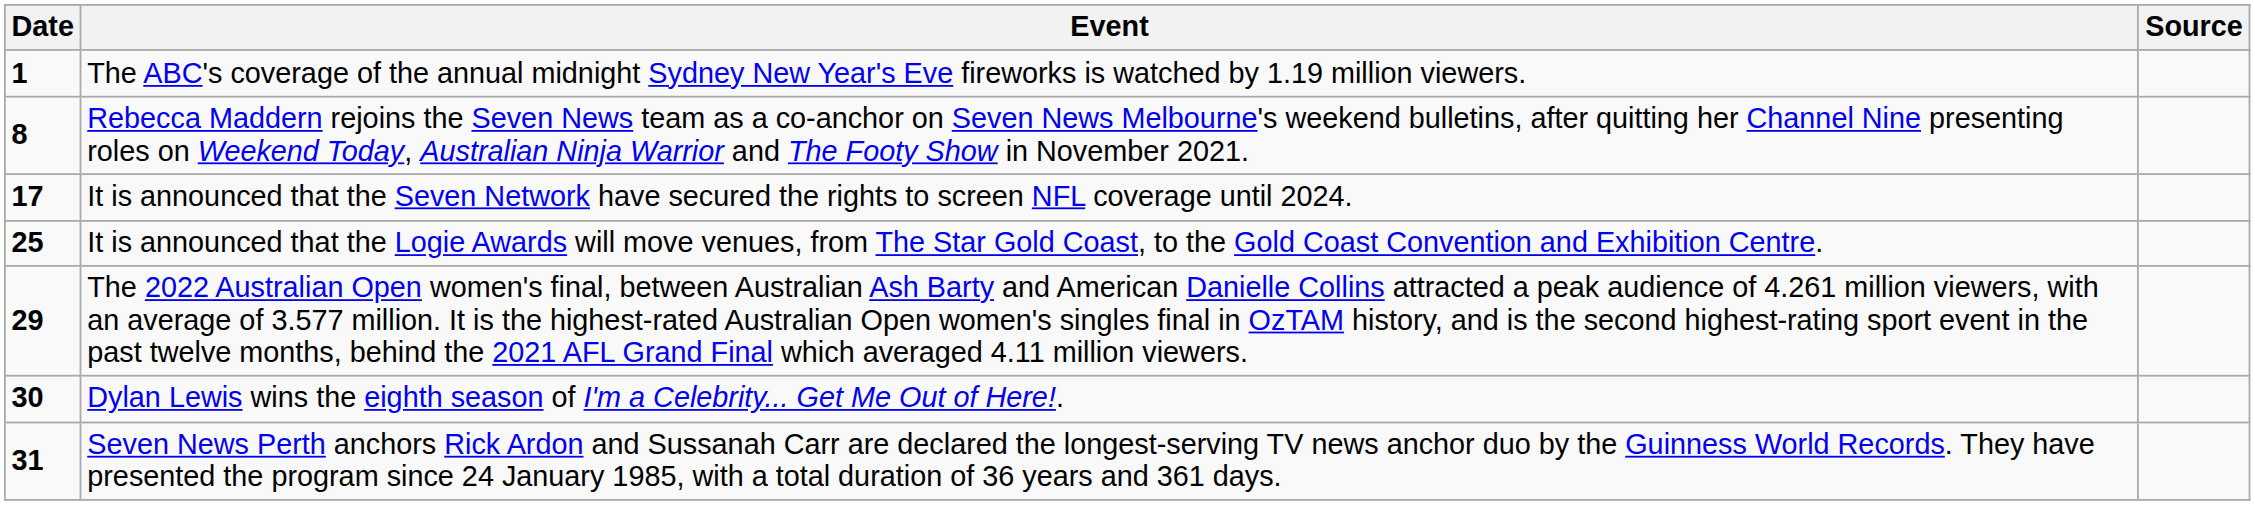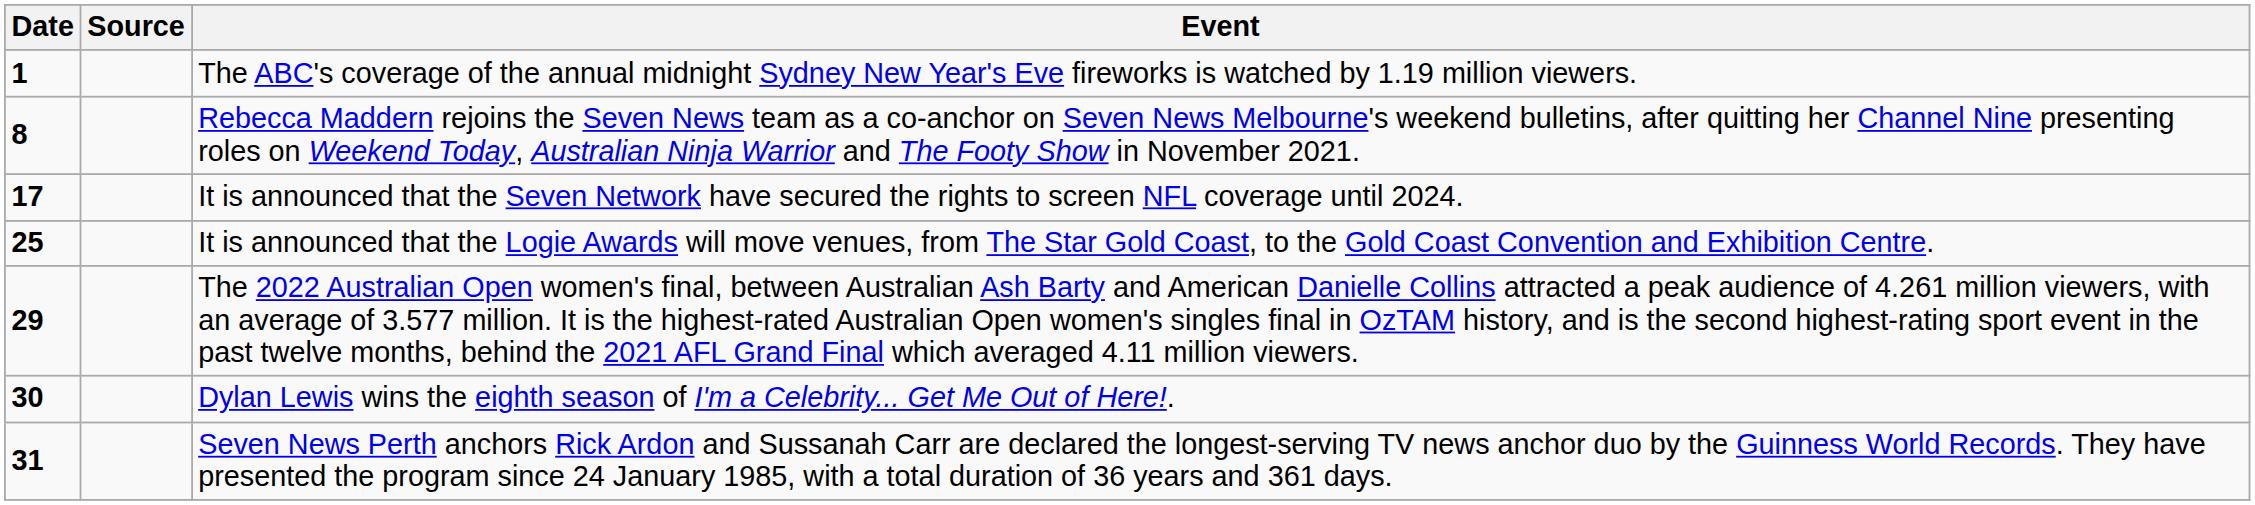columns swapped: (1110, 27) <-> (2194, 27)
